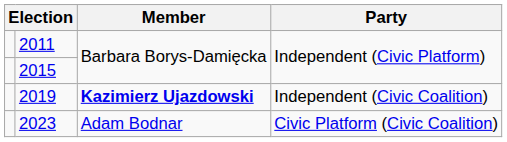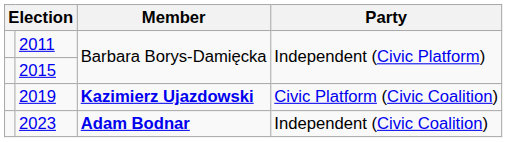(381, 96) Independent (Civic Coalition) -> (386, 96) Civic Platform (Civic Coalition)
(132, 123) normal -> (135, 123) bold
(386, 123) Civic Platform (Civic Coalition) -> (381, 123) Independent (Civic Coalition)
